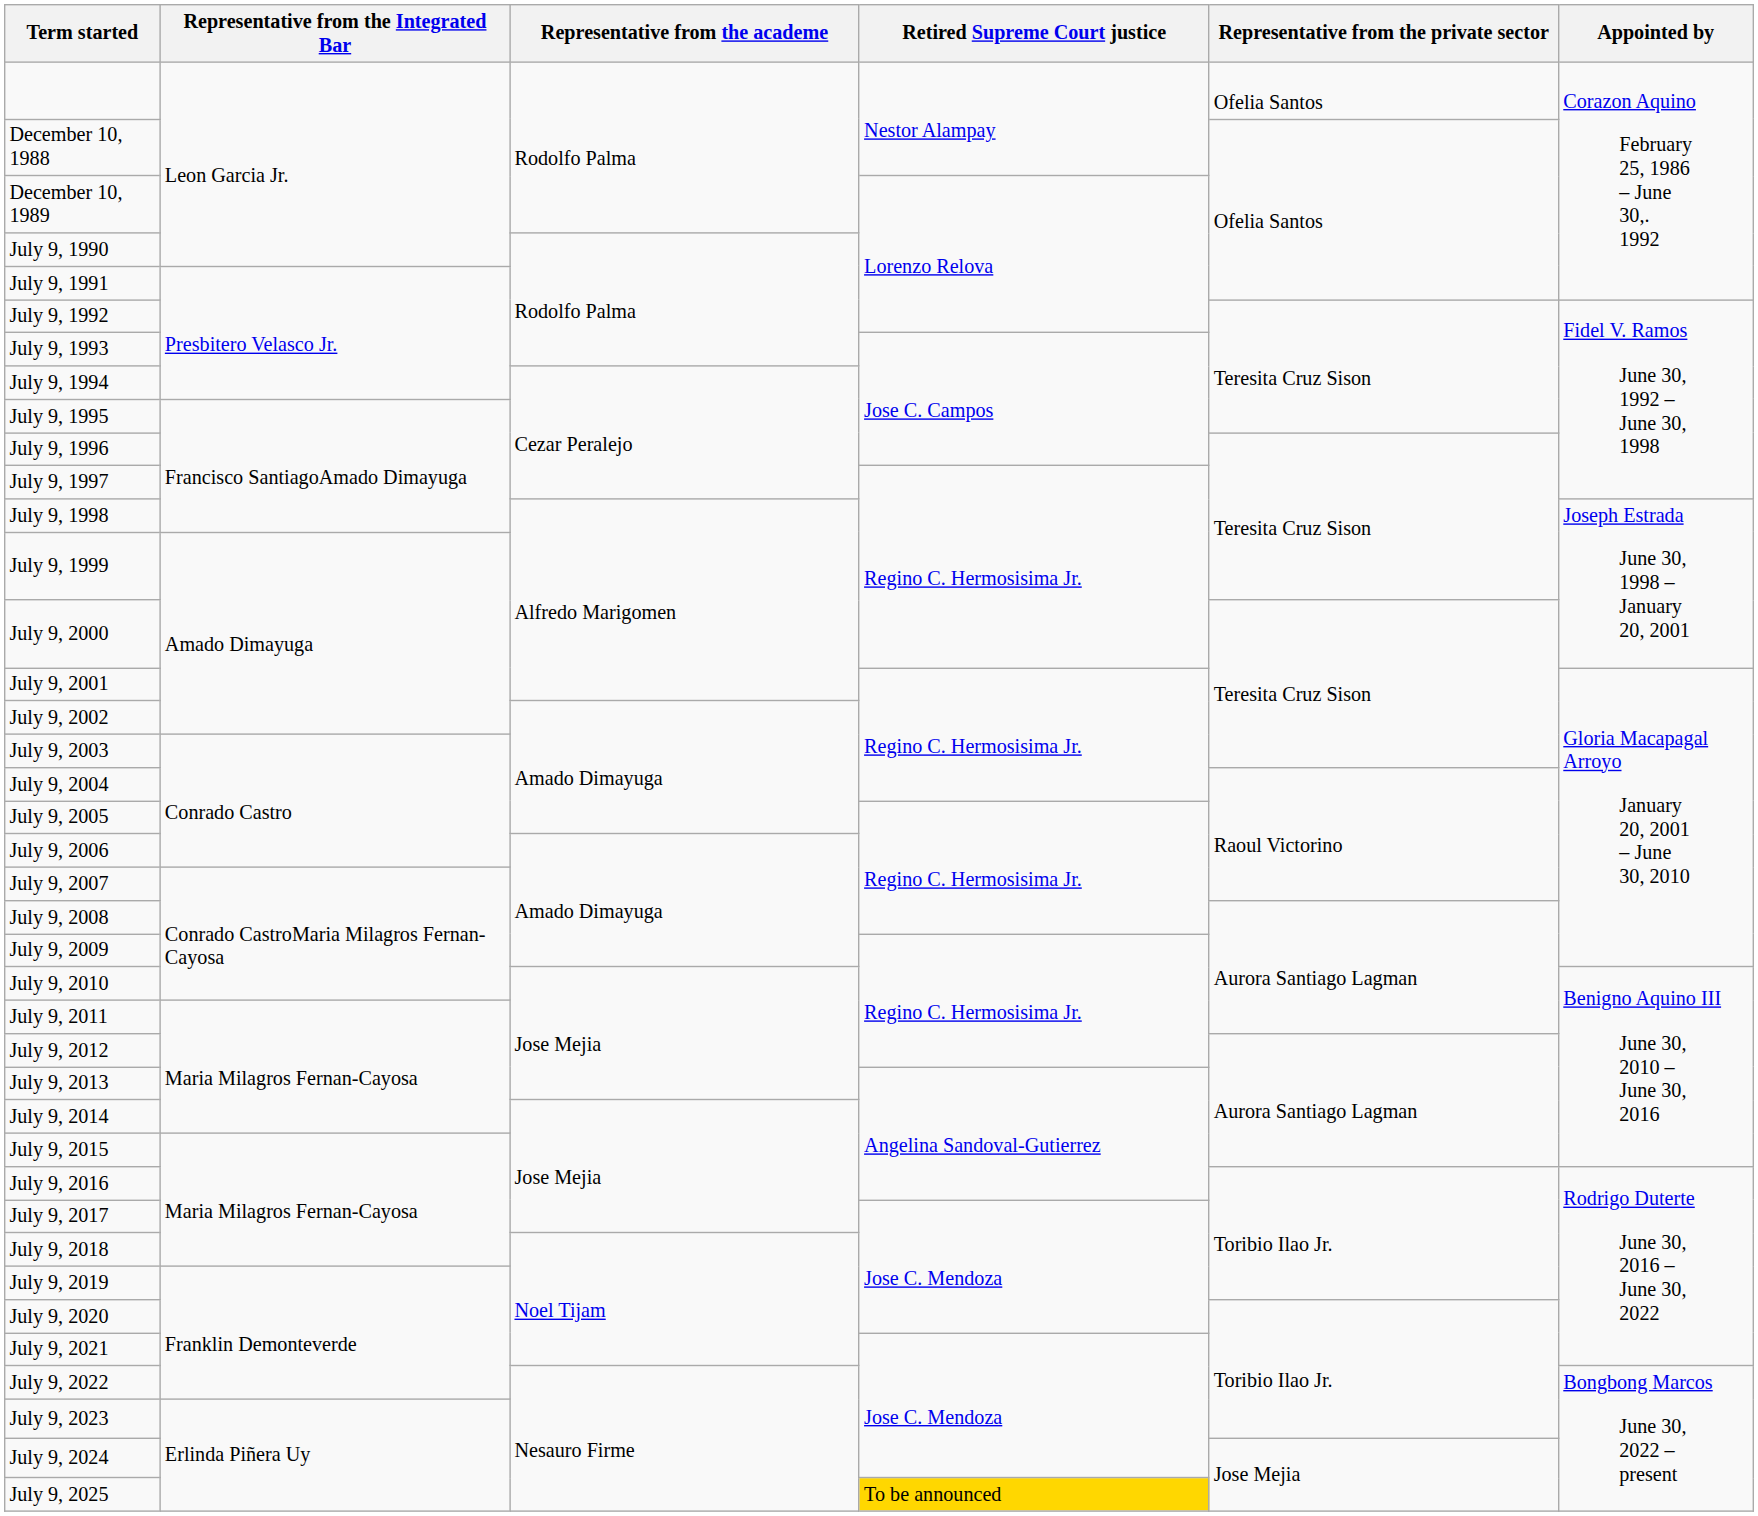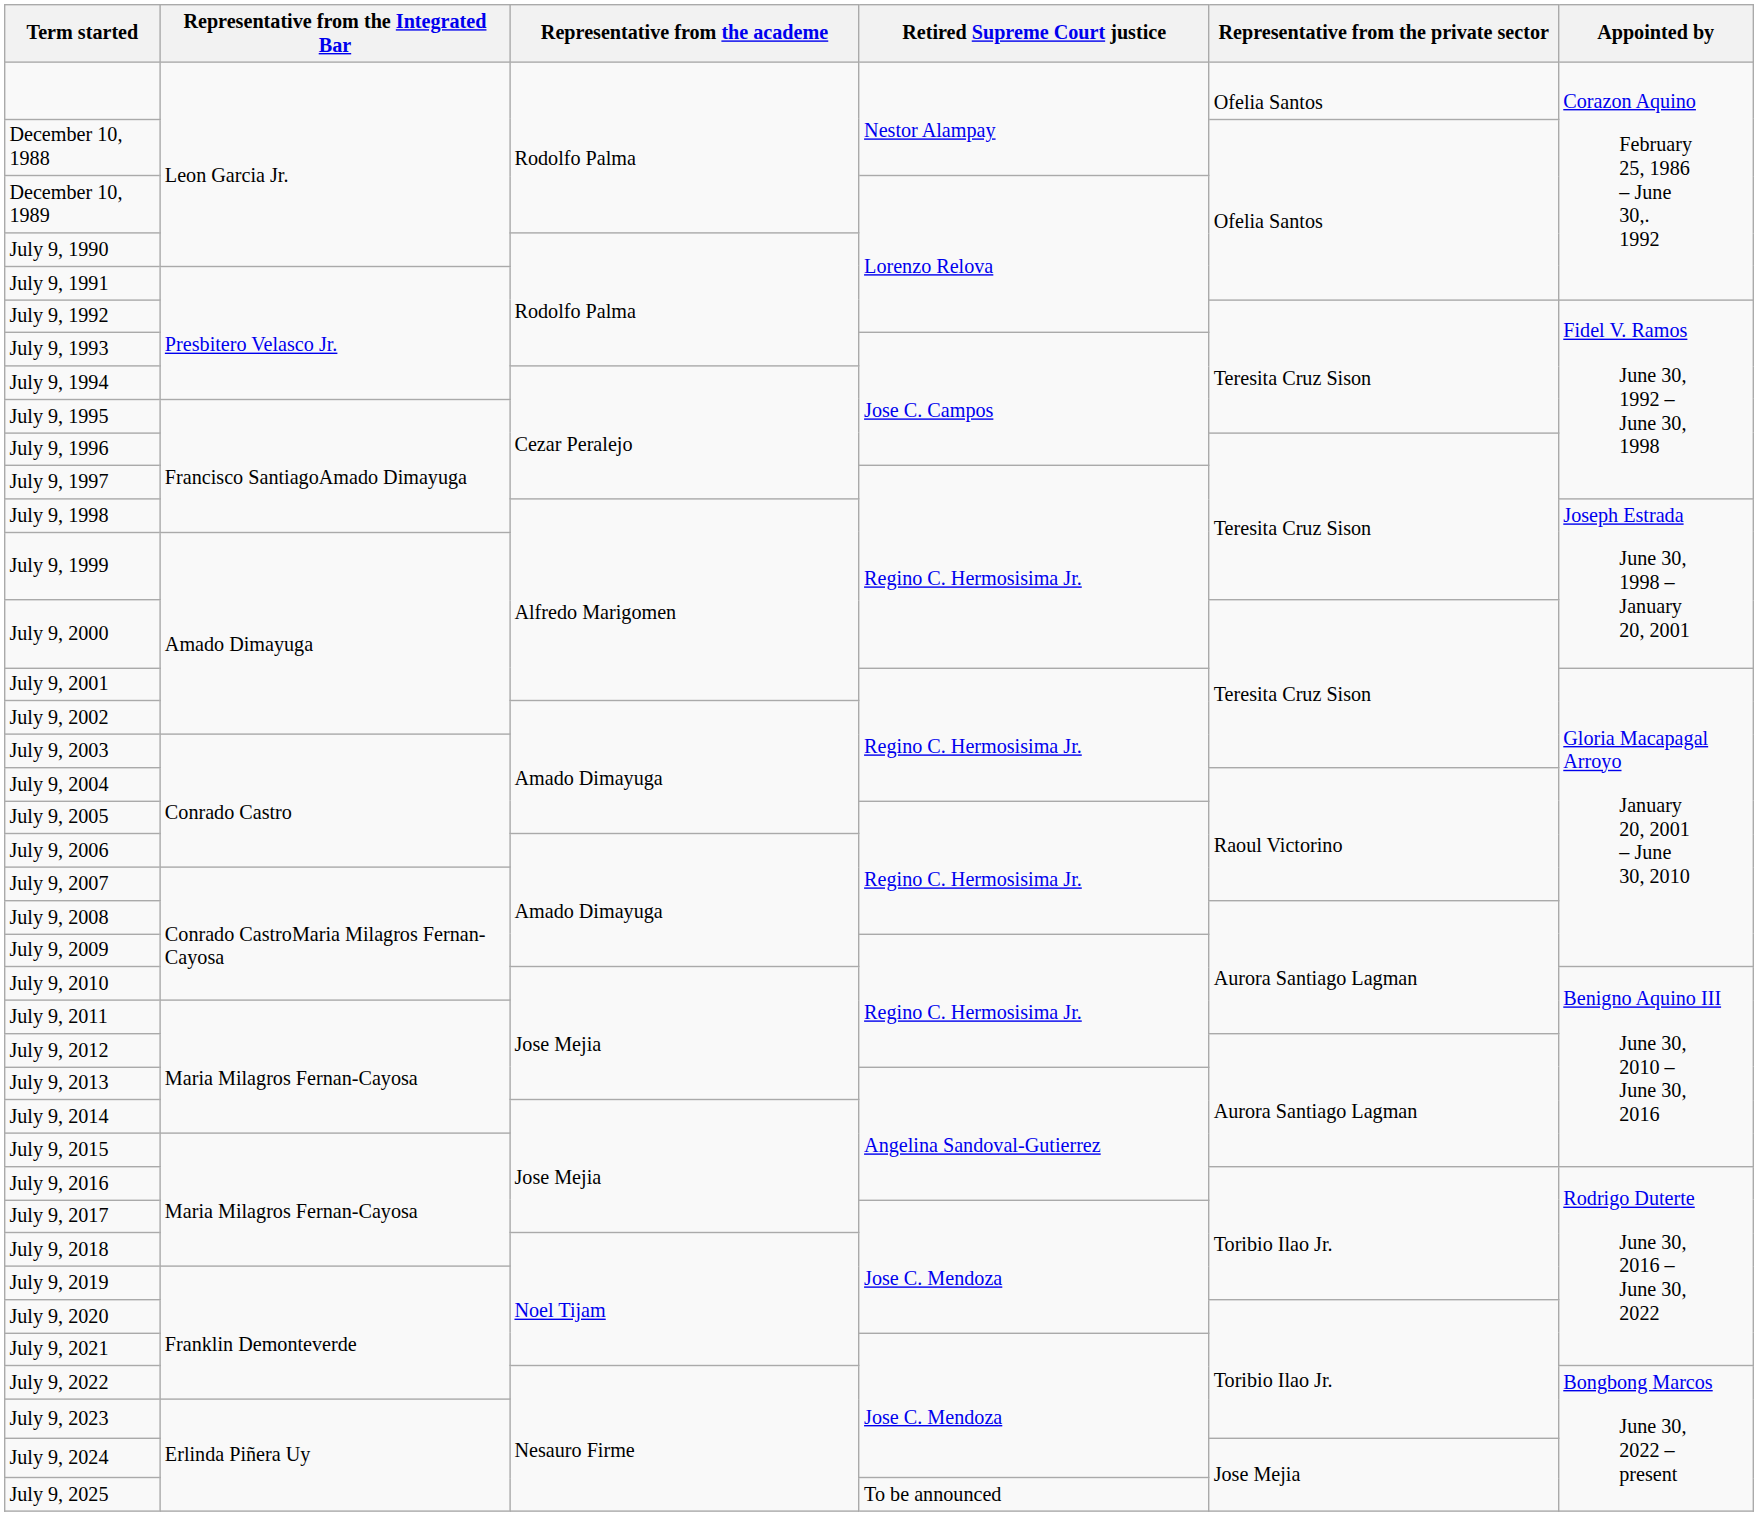(933, 1494) gold background -> (933, 1494) no background
